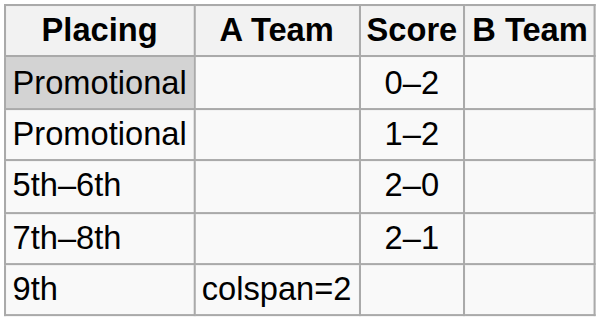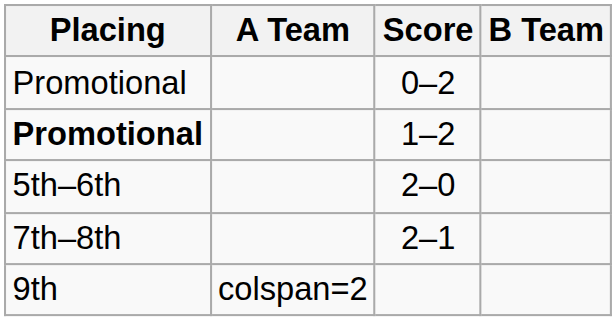(100, 82) lightgrey background -> (100, 82) no background
(100, 133) normal -> (108, 133) bold
